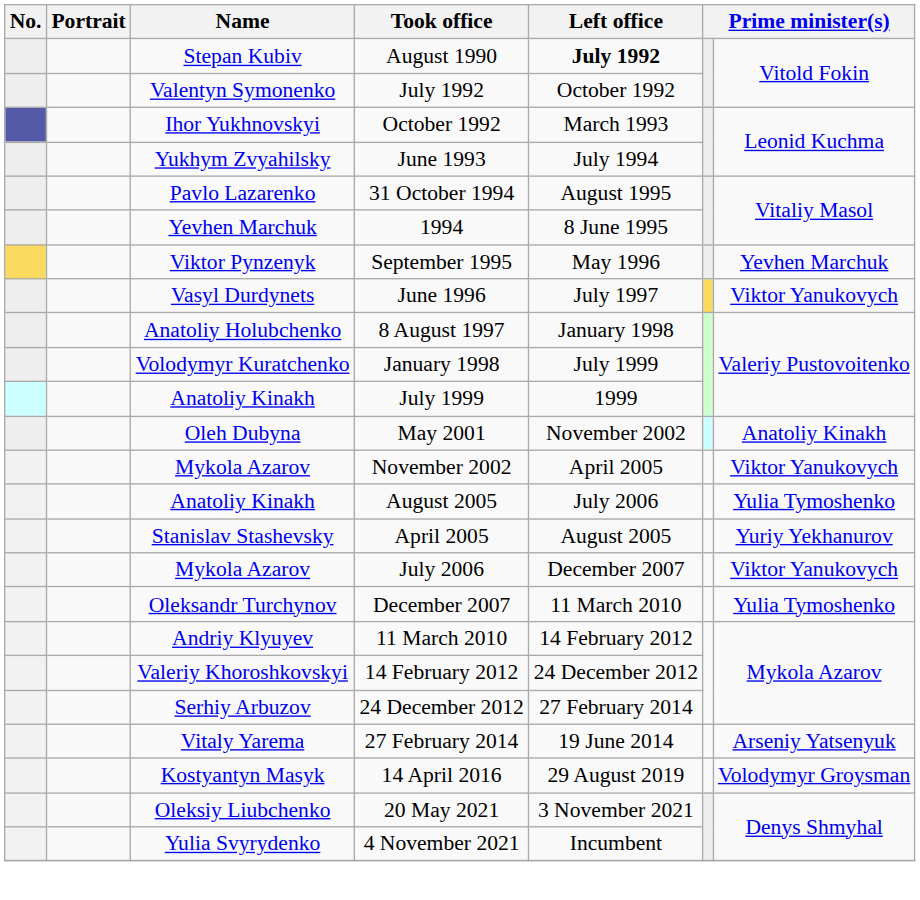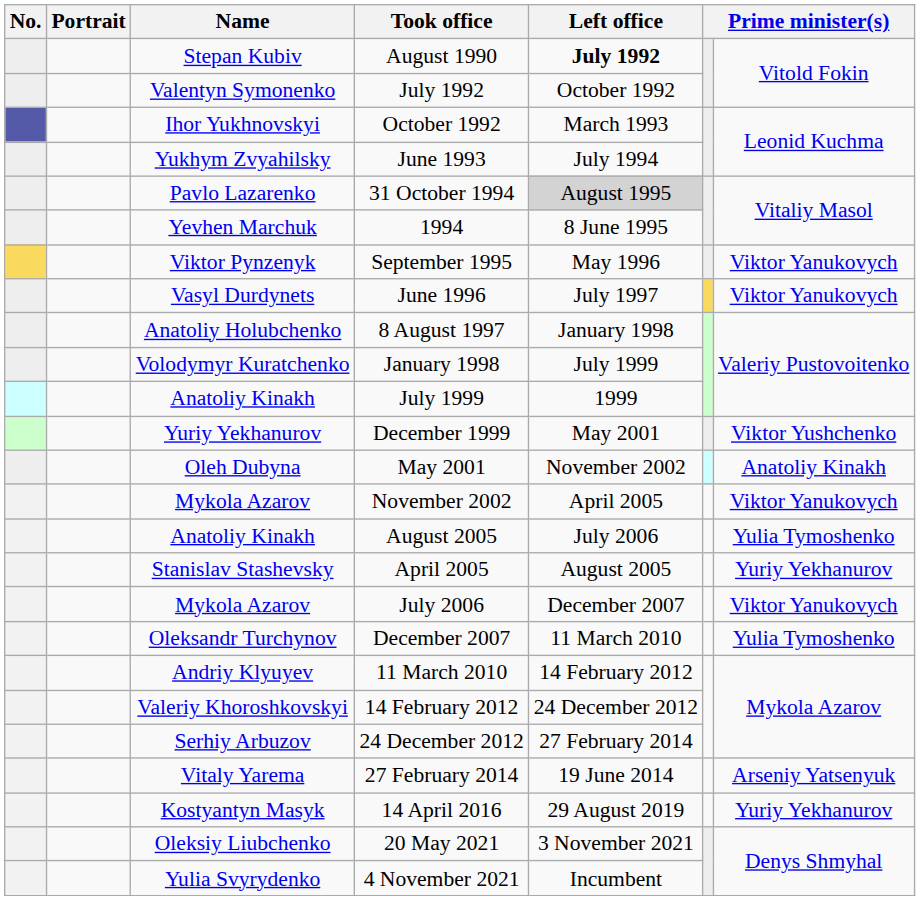(616, 192) no background -> (616, 192) lightgrey background
(814, 261) Yevhen Marchuk -> (814, 261) Viktor Yanukovych
+ row: (442, 432)
(814, 775) Volodymyr Groysman -> (814, 809) Yuriy Yekhanurov
